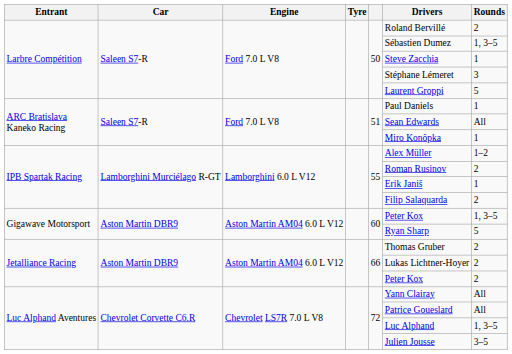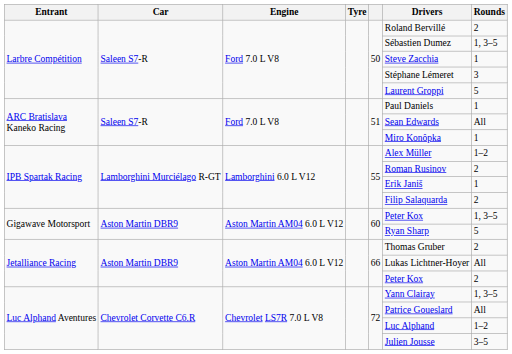(476, 263) 2 -> (480, 263) All
(480, 294) All -> (486, 294) 1, 3–5
(486, 326) 1, 3–5 -> (481, 326) 1–2
